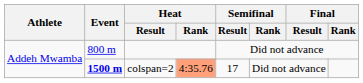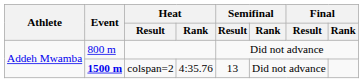(196, 68) lightsalmon background -> (196, 68) no background
(232, 68) 17 -> (232, 68) 13
